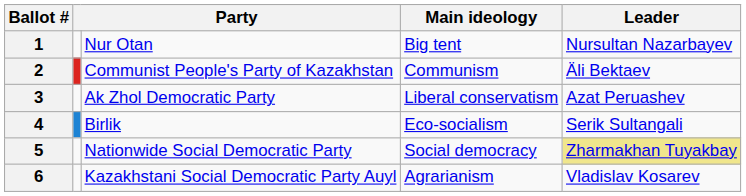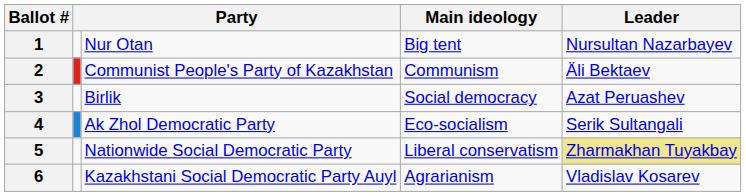(180, 97) Ak Zhol Democratic Party -> (103, 97) Birlik
(481, 97) Liberal conservatism -> (470, 97) Social democracy
(103, 124) Birlik -> (180, 124) Ak Zhol Democratic Party
(470, 151) Social democracy -> (481, 151) Liberal conservatism
